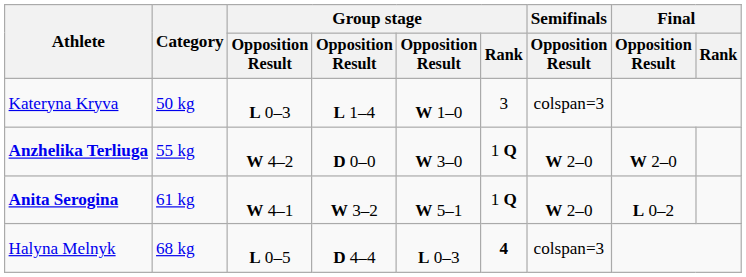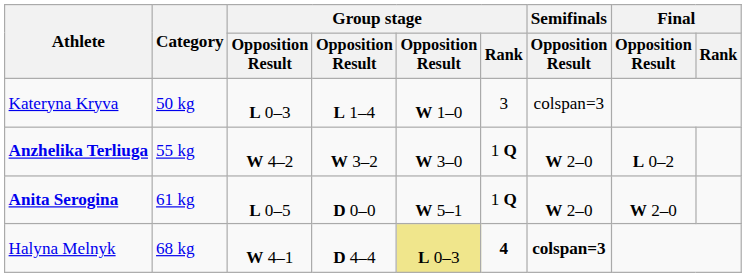(354, 161) D 0–0 -> (354, 161) W 3–2
(653, 161) W 2–0 -> (653, 161) L 0–2
(270, 210) W 4–1 -> (270, 210) L 0–5
(354, 210) W 3–2 -> (354, 210) D 0–0
(653, 210) L 0–2 -> (653, 210) W 2–0
(270, 258) L 0–5 -> (270, 258) W 4–1
(439, 258) no background -> (439, 258) khaki background
(569, 248) normal -> (569, 248) bold
